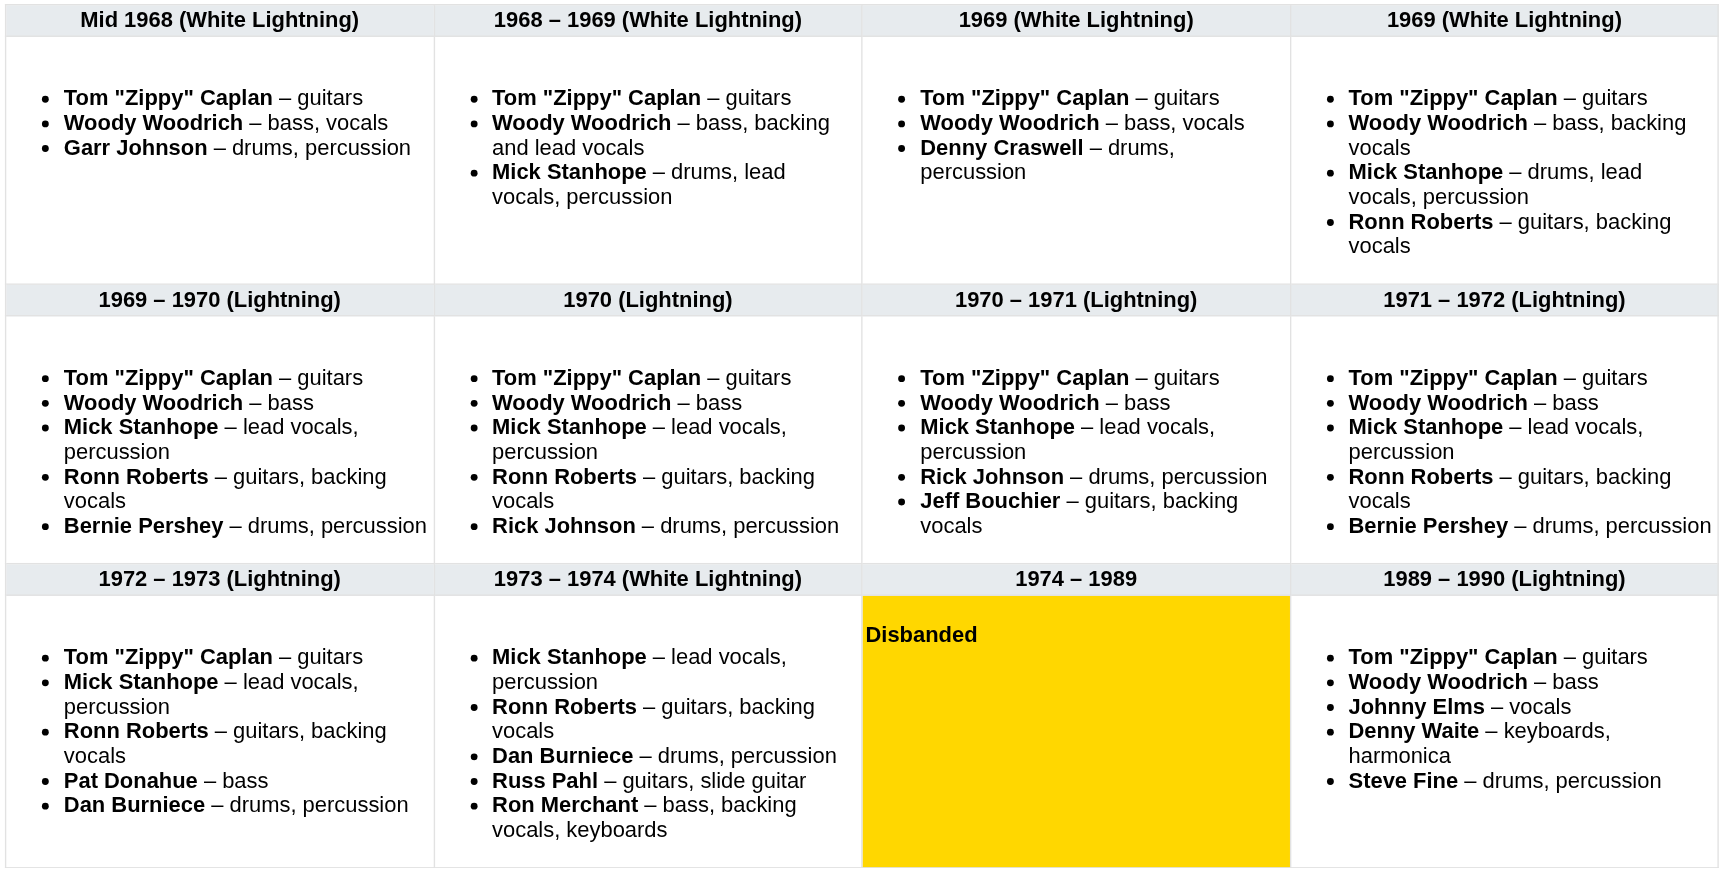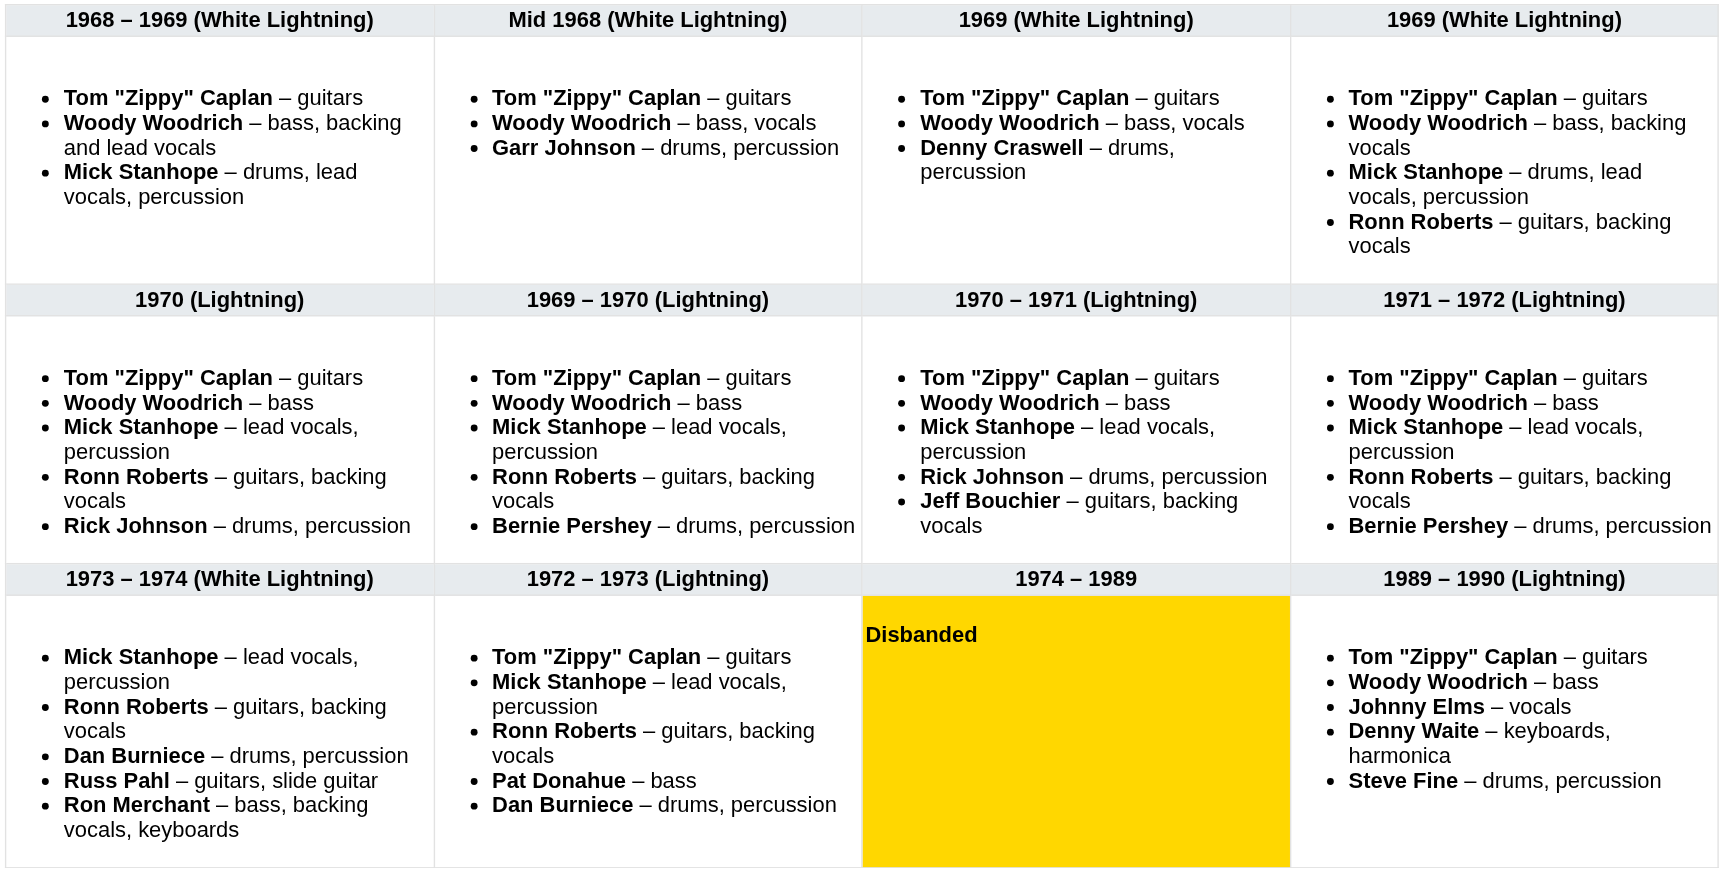columns swapped: (220, 20) <-> (648, 20)
